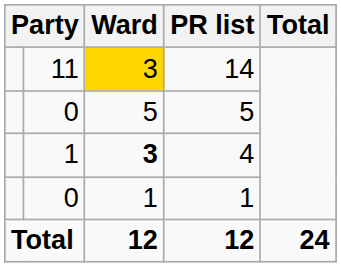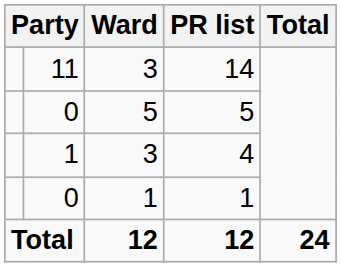(150, 68) gold background -> (150, 68) no background
(150, 154) bold -> (150, 154) normal
